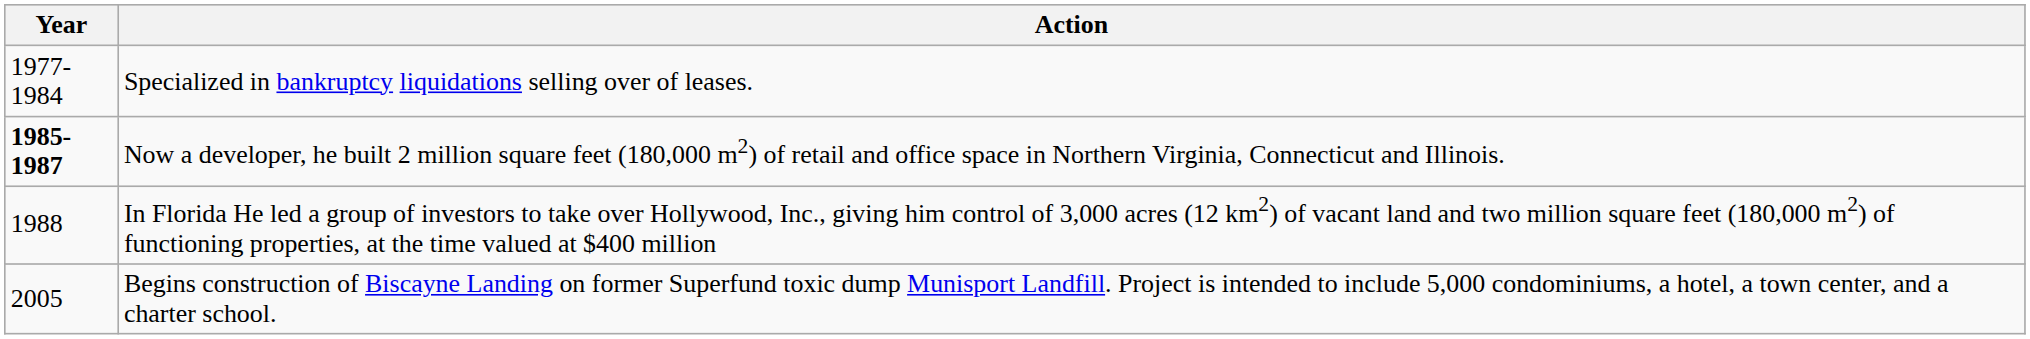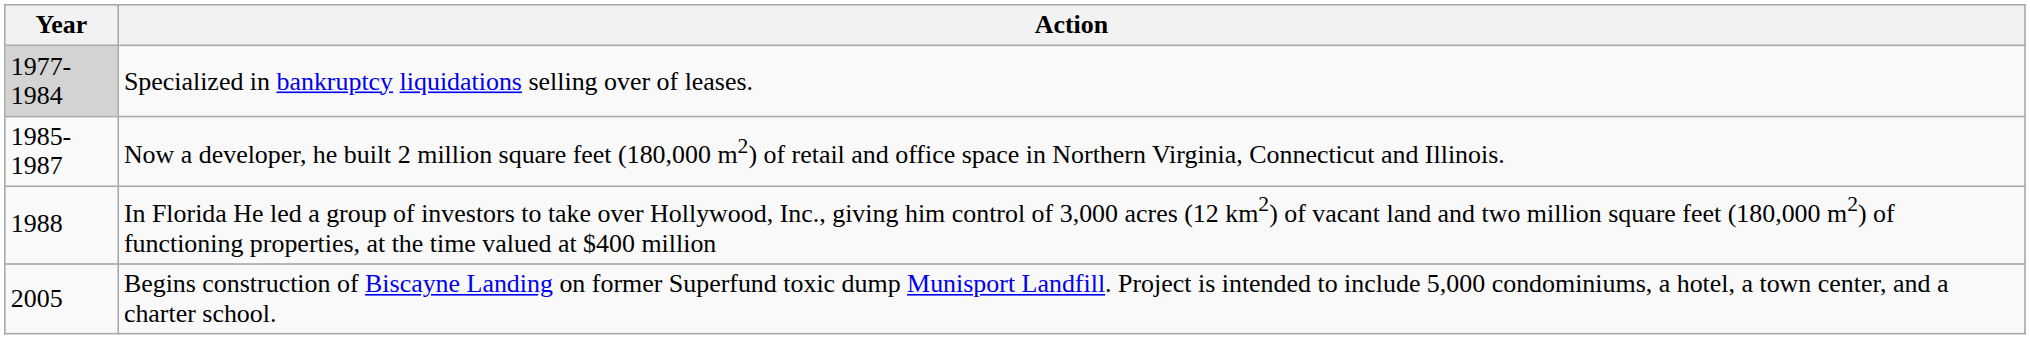(41, 80) no background -> (41, 80) lightgrey background
(41, 151) bold -> (41, 151) normal
